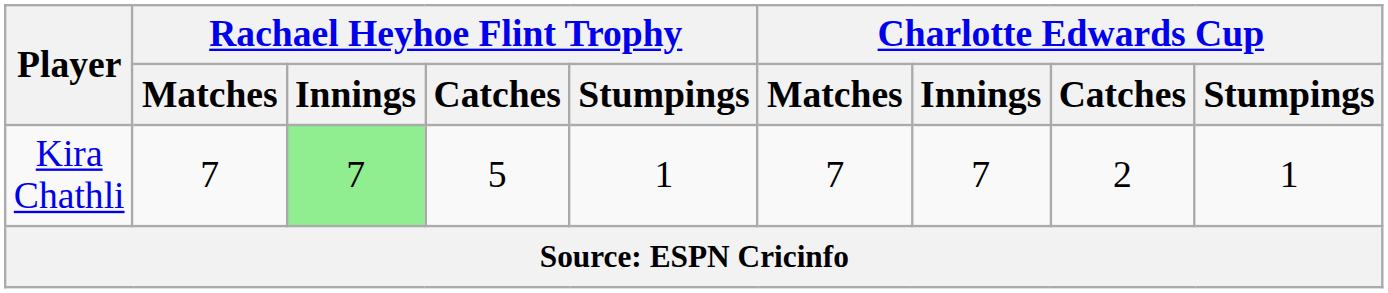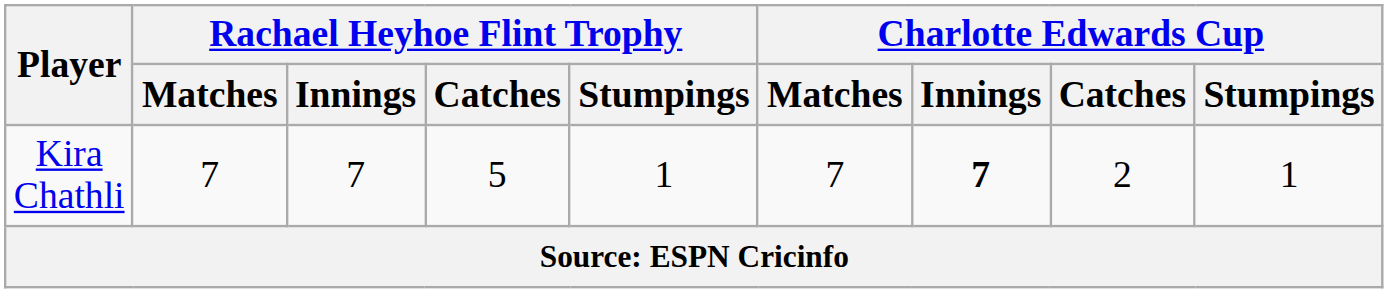(356, 174) lightgreen background -> (356, 174) no background
(981, 174) normal -> (981, 174) bold
